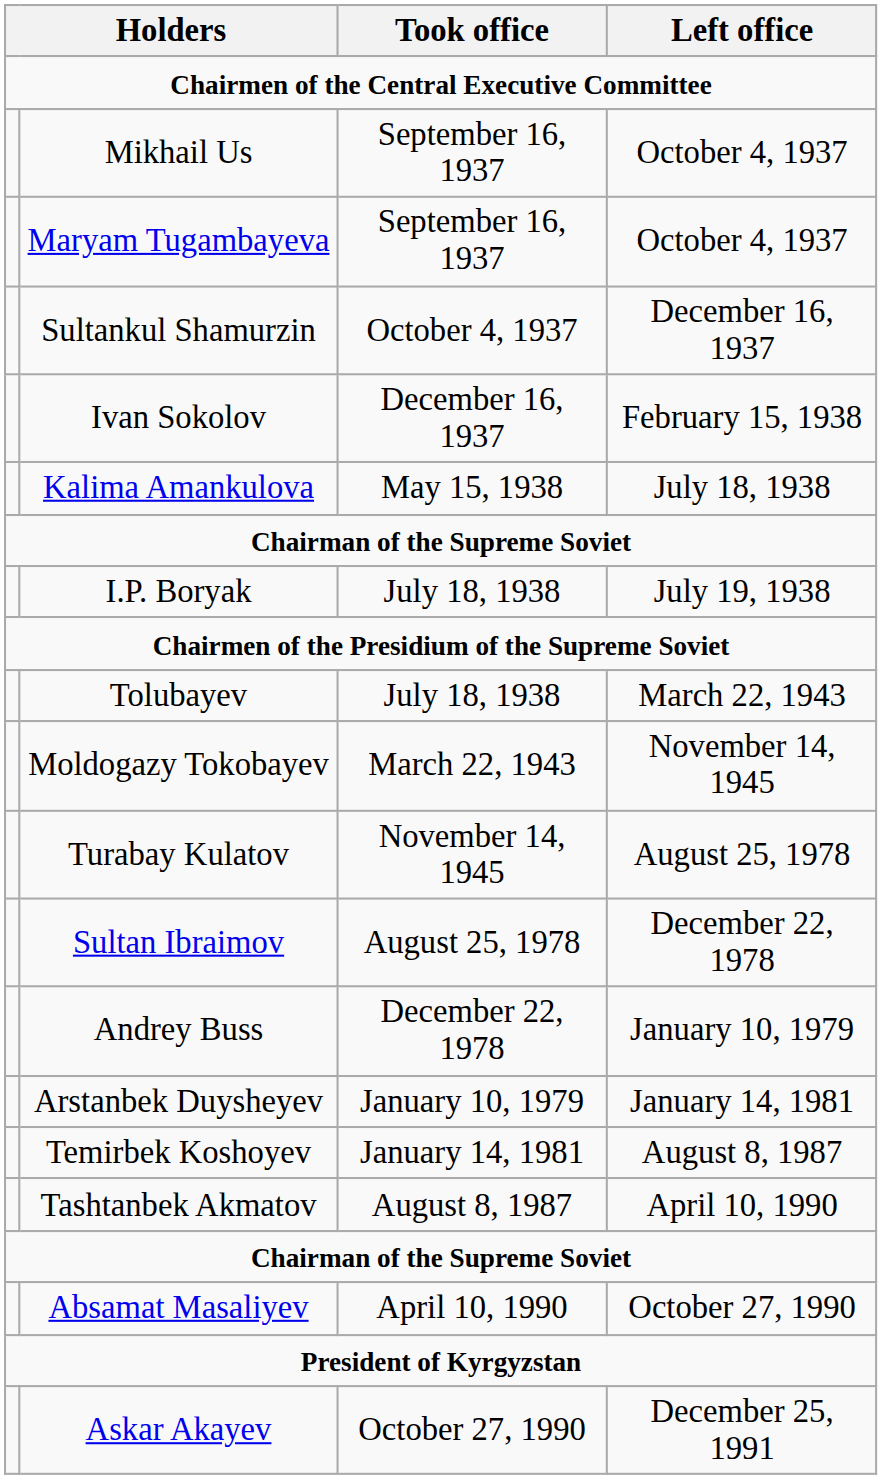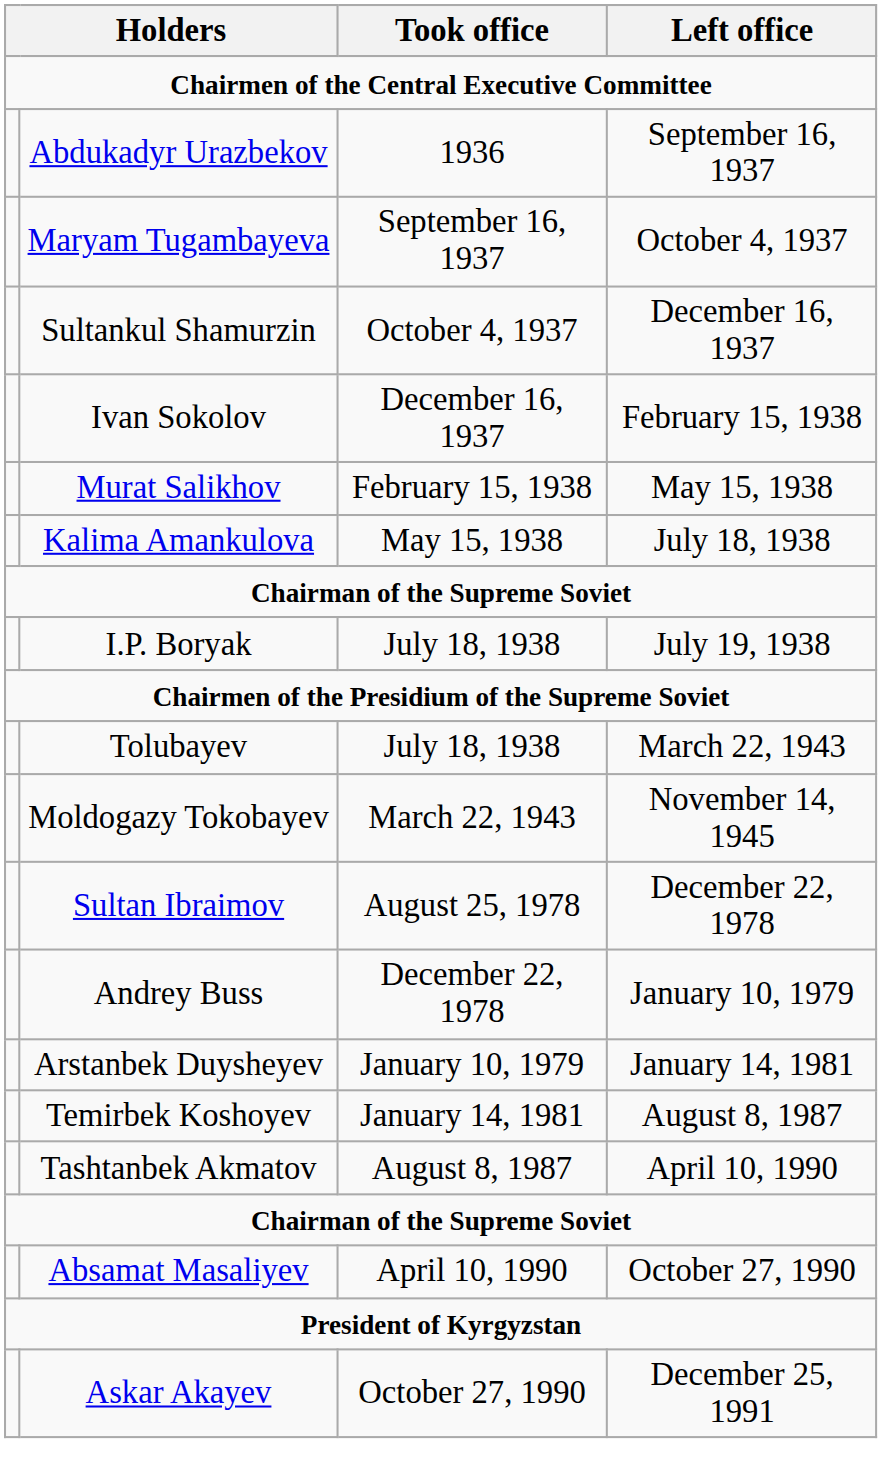+ row: (179, 152)
- row: (179, 152)
+ row: (179, 487)
- row: (179, 853)
